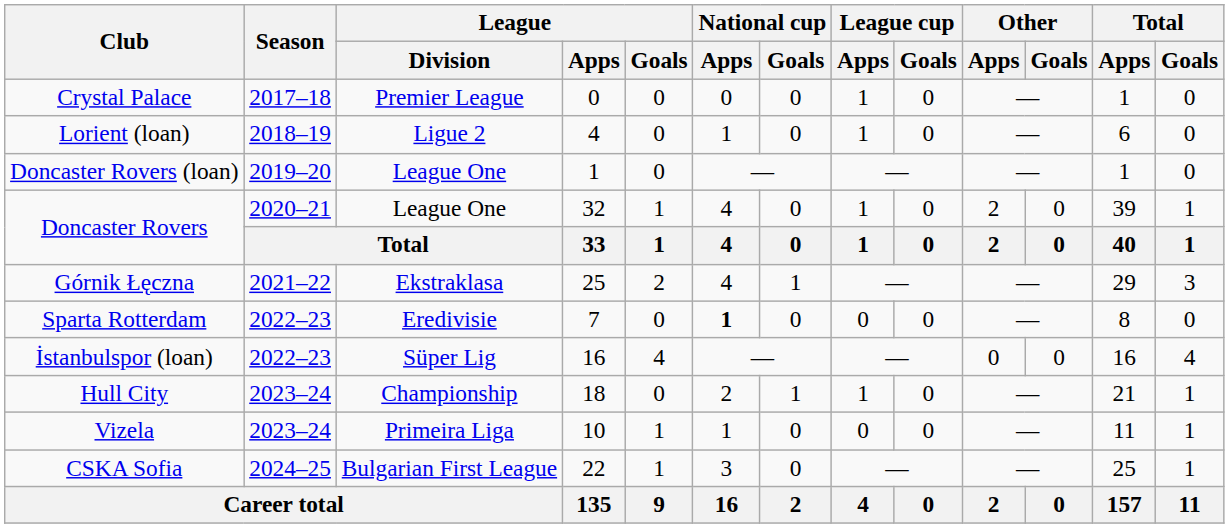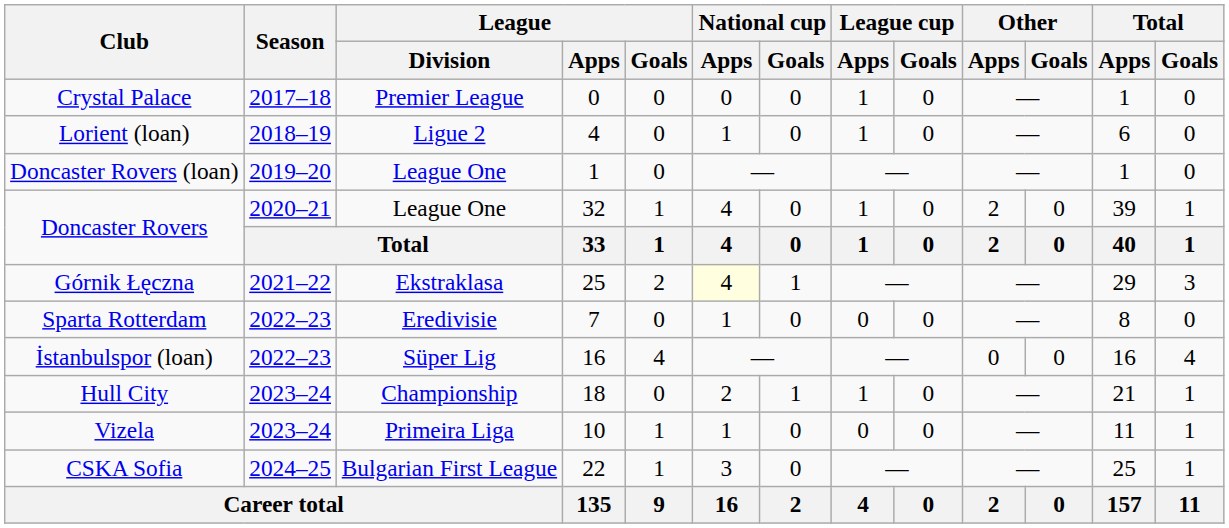(726, 282) no background -> (726, 282) lightyellow background
(726, 319) bold -> (726, 319) normal
